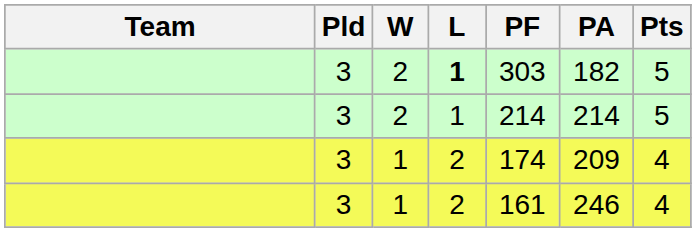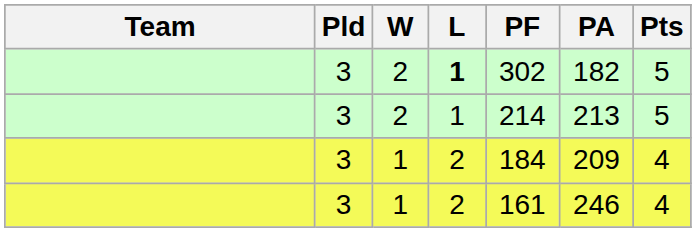(522, 71) 303 -> (522, 71) 302
(596, 115) 214 -> (596, 115) 213
(522, 159) 174 -> (522, 159) 184
